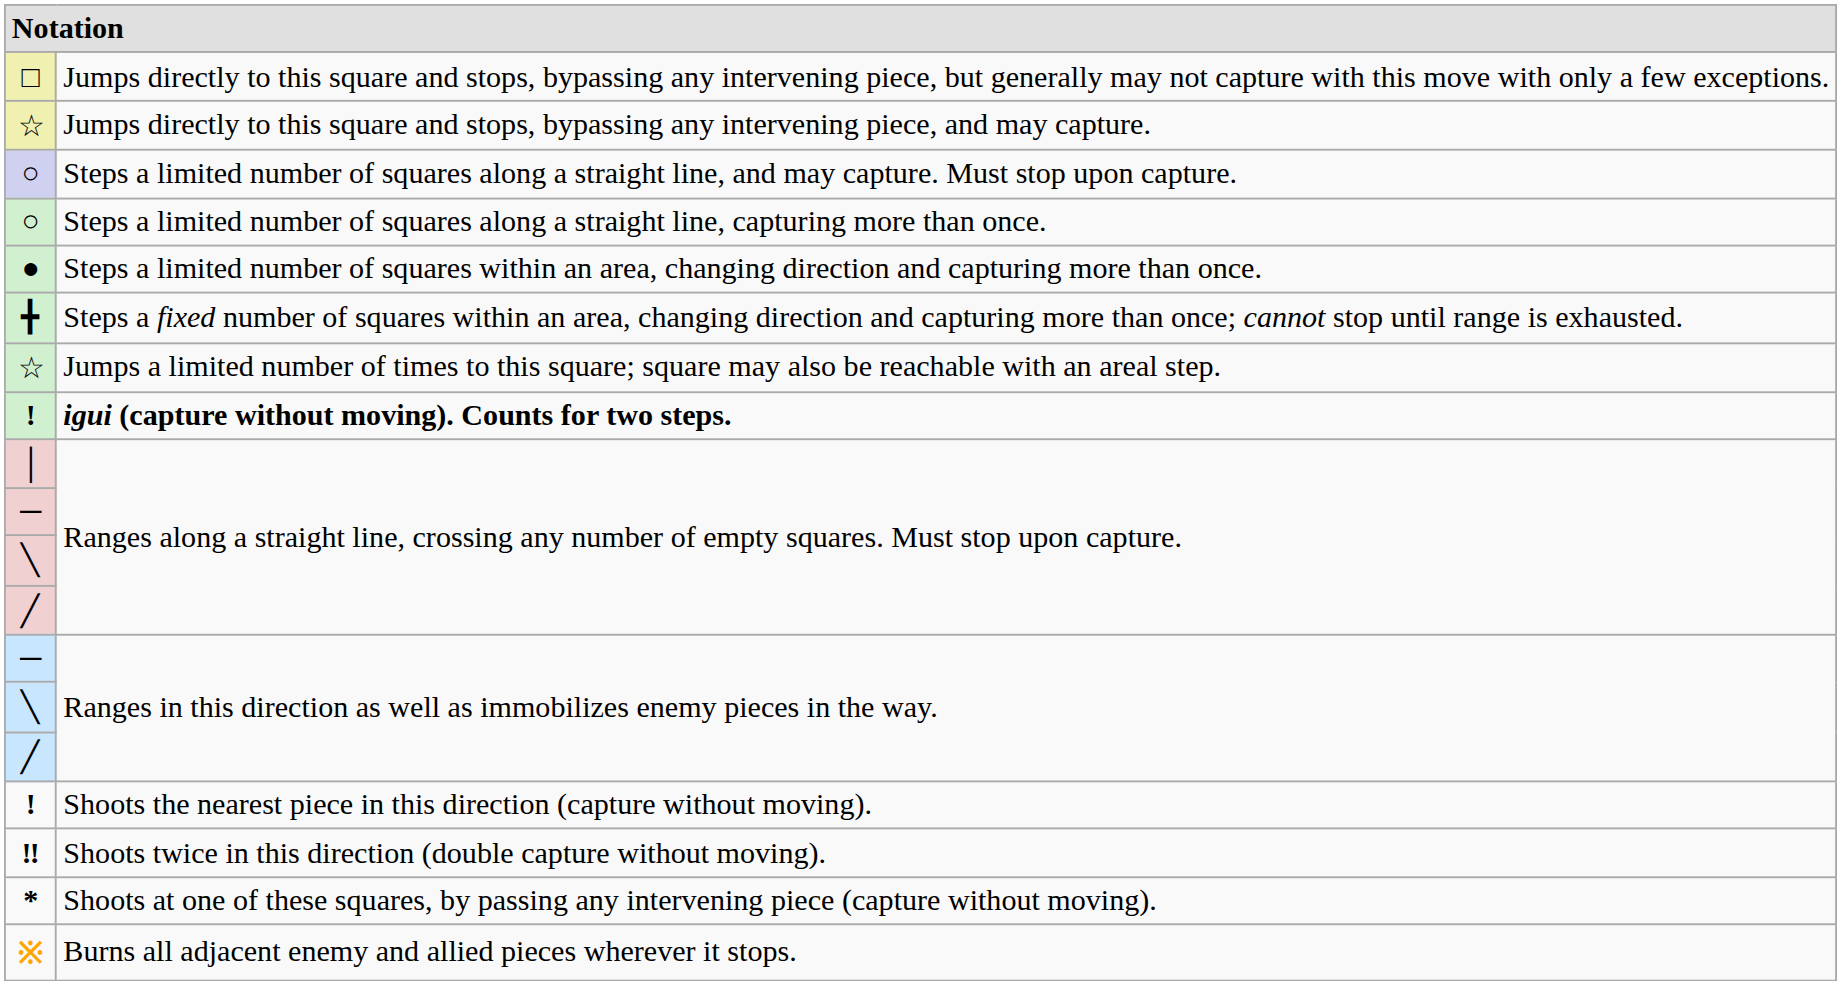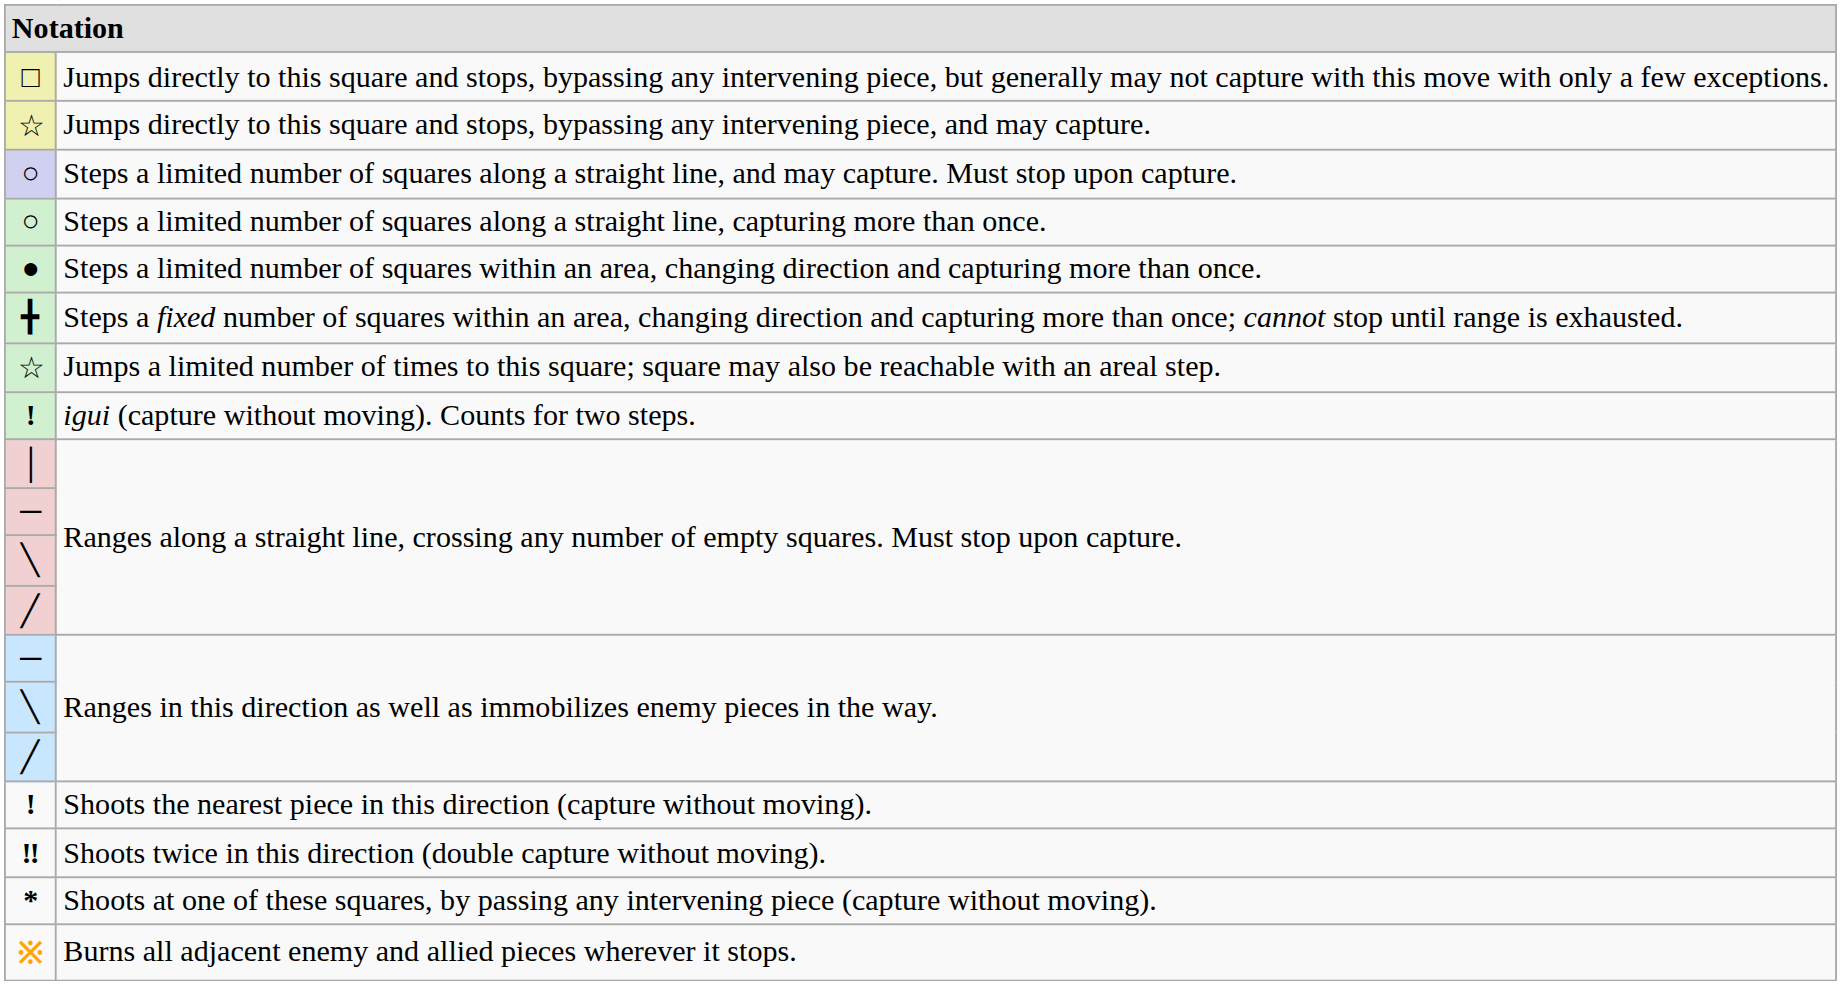(397, 415) bold -> (380, 415) normal
